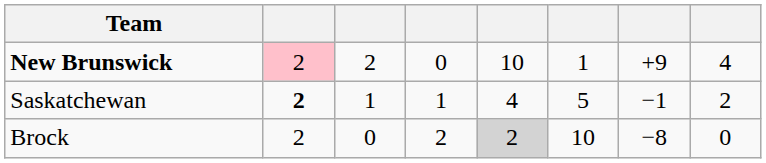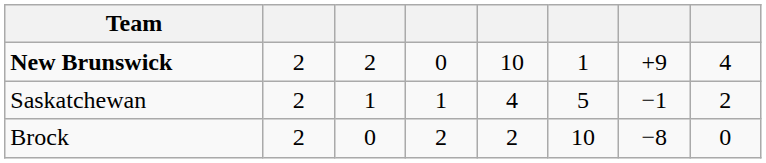(299, 61) pink background -> (299, 61) no background
(299, 99) bold -> (299, 99) normal
(512, 137) lightgrey background -> (512, 137) no background
